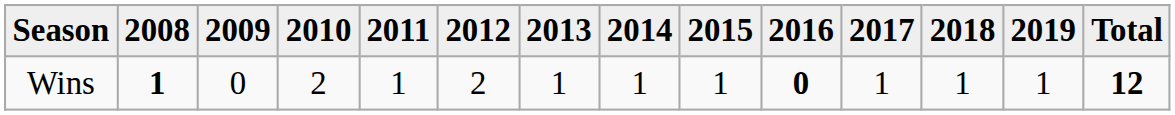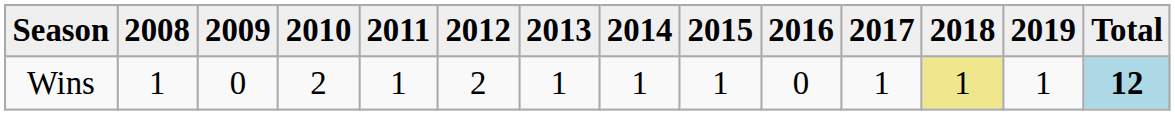(157, 82) bold -> (157, 82) normal
(801, 82) bold -> (801, 82) normal
(963, 82) no background -> (963, 82) khaki background
(1127, 82) no background -> (1127, 82) lightblue background
